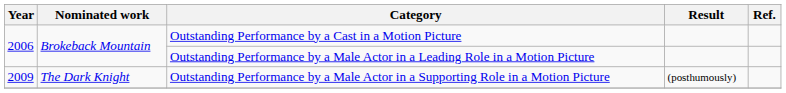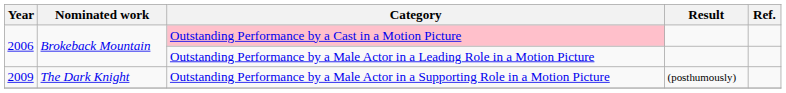(316, 35) no background -> (316, 35) pink background
